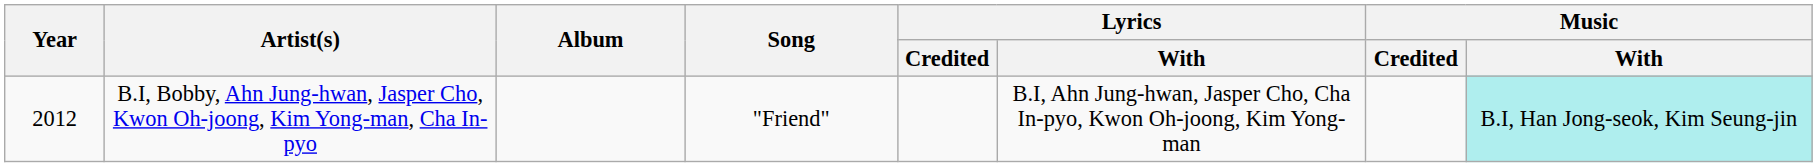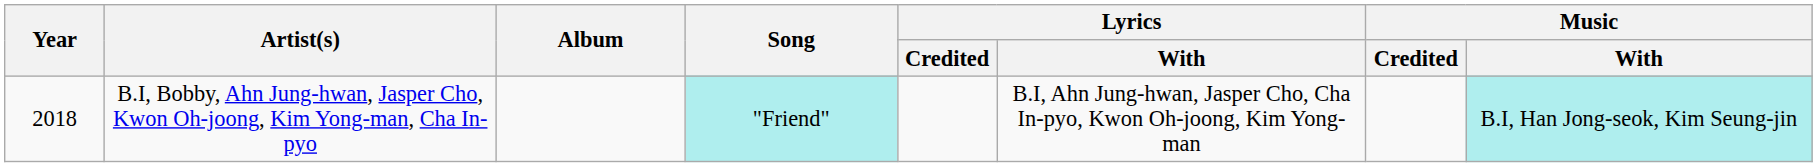(55, 118) 2012 -> (55, 118) 2018
(791, 118) no background -> (791, 118) paleturquoise background
